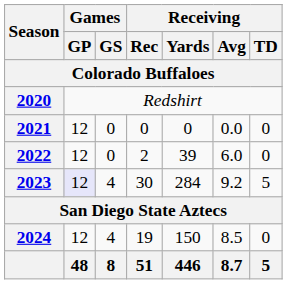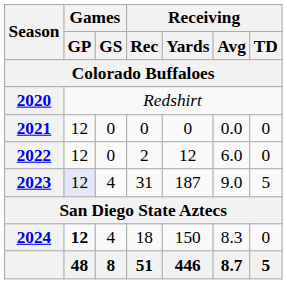(188, 155) 39 -> (188, 155) 12
(144, 182) 30 -> (144, 182) 31
(188, 182) 284 -> (188, 182) 187
(232, 182) 9.2 -> (232, 182) 9.0
(79, 237) normal -> (79, 237) bold
(144, 237) 19 -> (144, 237) 18
(232, 237) 8.5 -> (232, 237) 8.3
